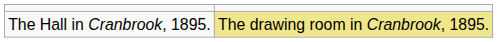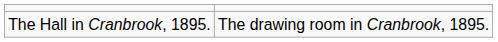(354, 24) khaki background -> (354, 24) no background
